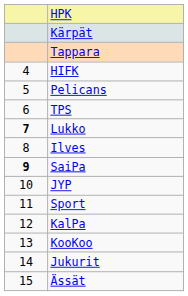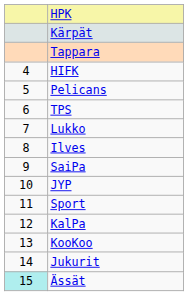(26, 128) bold -> (26, 128) normal
(26, 167) bold -> (26, 167) normal
(26, 281) no background -> (26, 281) paleturquoise background
